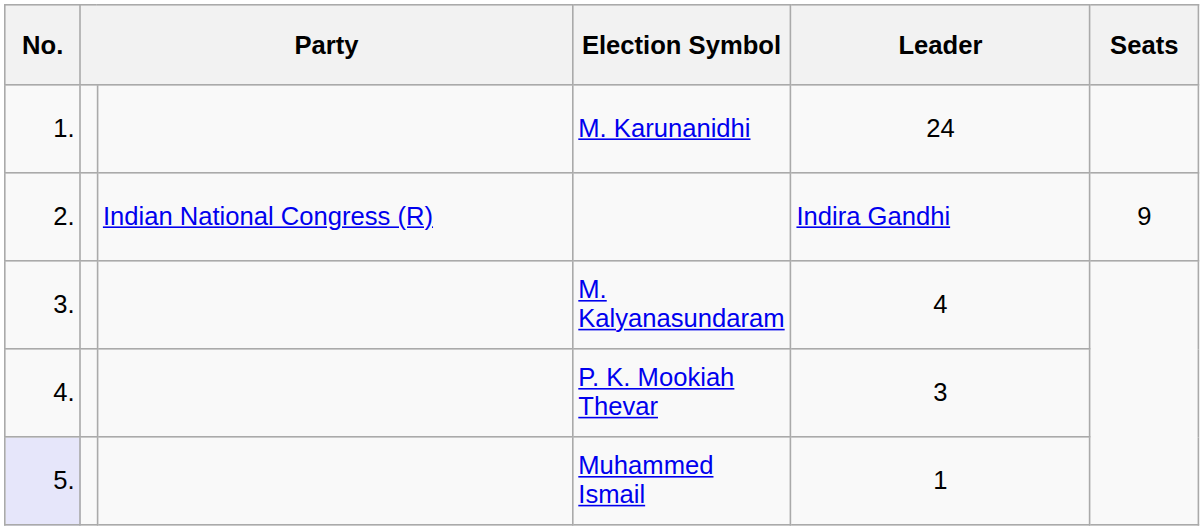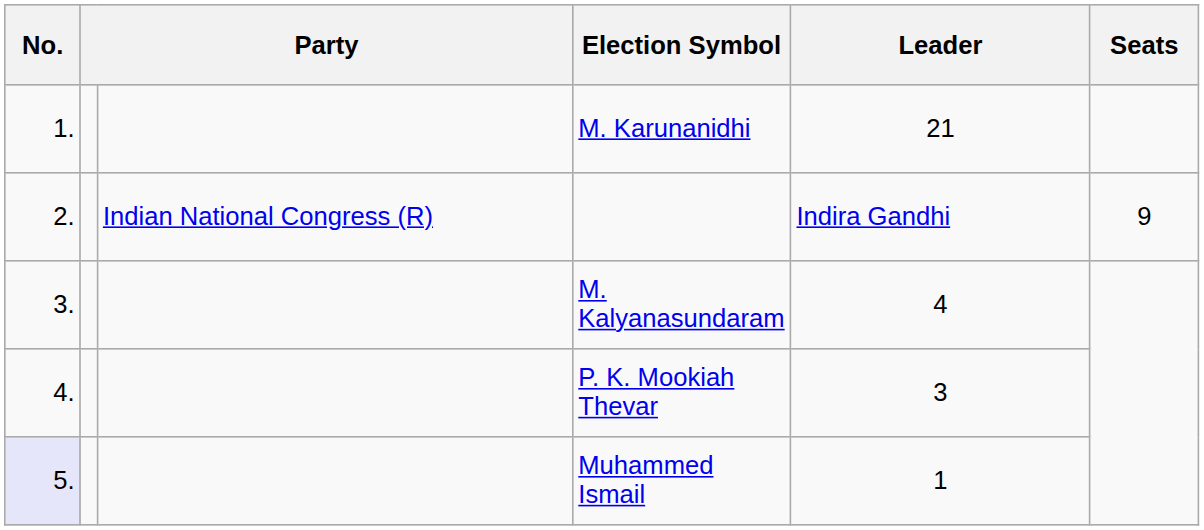(940, 128) 24 -> (940, 128) 21
